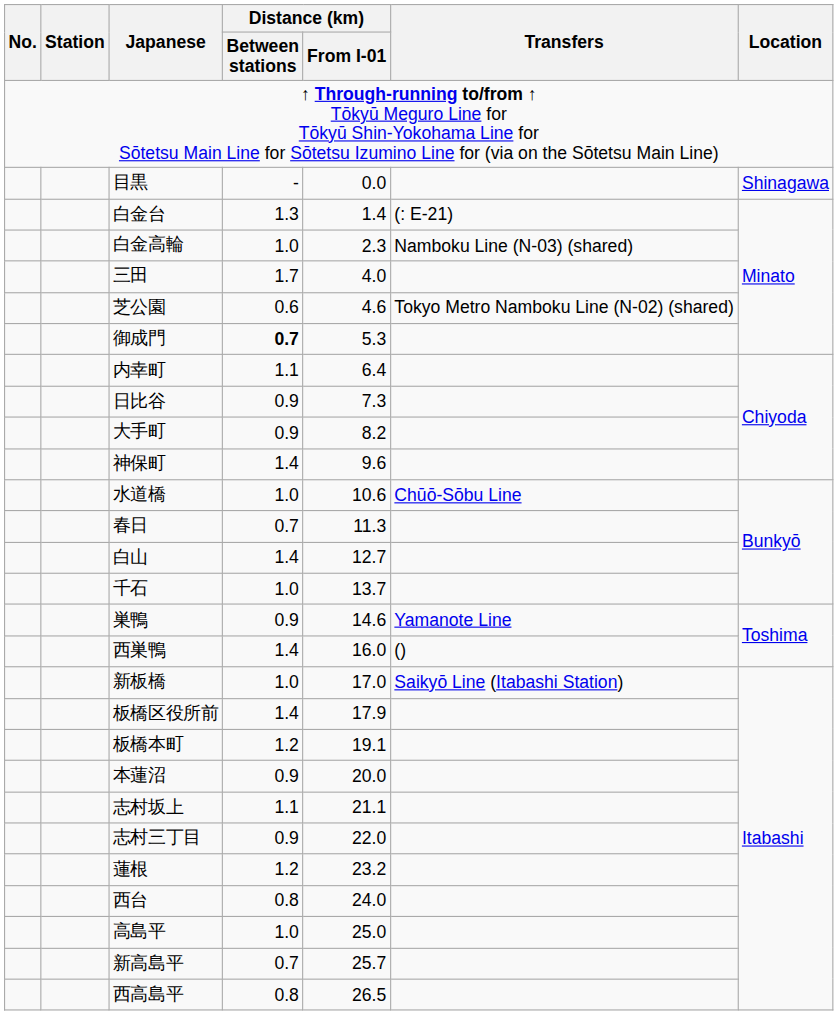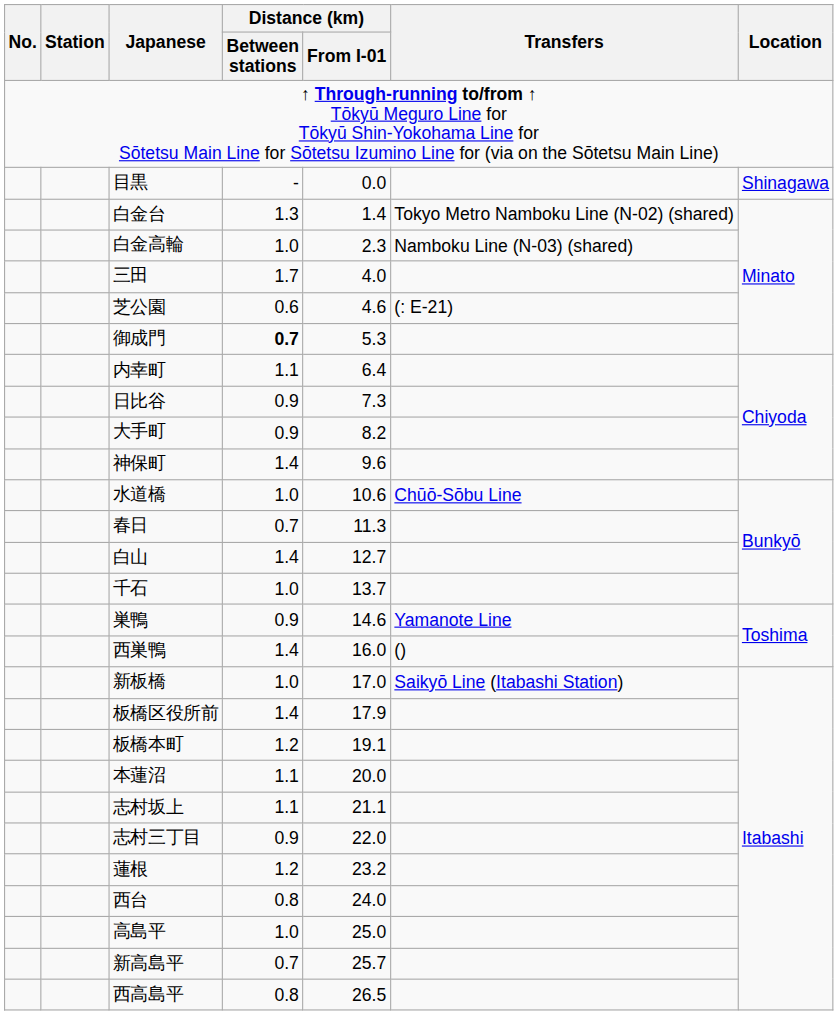(424, 214) (: E-21) -> (564, 214) Tokyo Metro Namboku Line (N-02) (shared)
(564, 307) Tokyo Metro Namboku Line (N-02) (shared) -> (424, 307) (: E-21)
(287, 776) 0.9 -> (287, 776) 1.1
